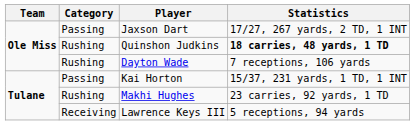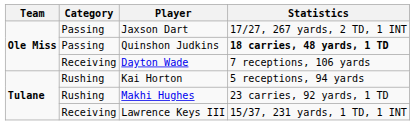(83, 46) Rushing -> (83, 46) Passing
(83, 62) Rushing -> (89, 62) Receiving
(83, 79) Passing -> (83, 79) Rushing
(318, 79) 15/37, 231 yards, 1 TD, 1 INT -> (297, 79) 5 receptions, 94 yards
(297, 112) 5 receptions, 94 yards -> (318, 112) 15/37, 231 yards, 1 TD, 1 INT
